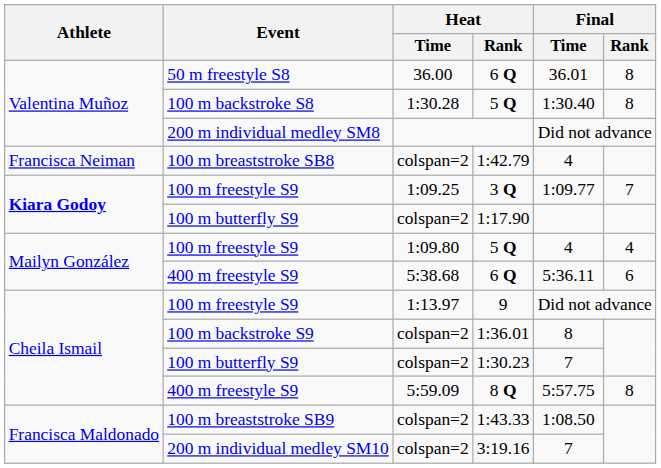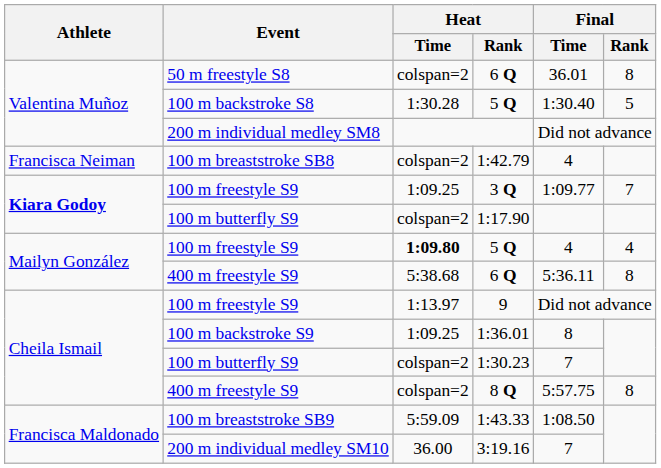(433, 75) 36.00 -> (433, 75) colspan=2
(629, 103) 8 -> (629, 103) 5
(433, 247) normal -> (433, 247) bold
(629, 276) 6 -> (629, 276) 8
(433, 333) colspan=2 -> (433, 333) 1:09.25
(433, 391) 5:59.09 -> (433, 391) colspan=2
(433, 420) colspan=2 -> (433, 420) 5:59.09
(433, 448) colspan=2 -> (433, 448) 36.00
